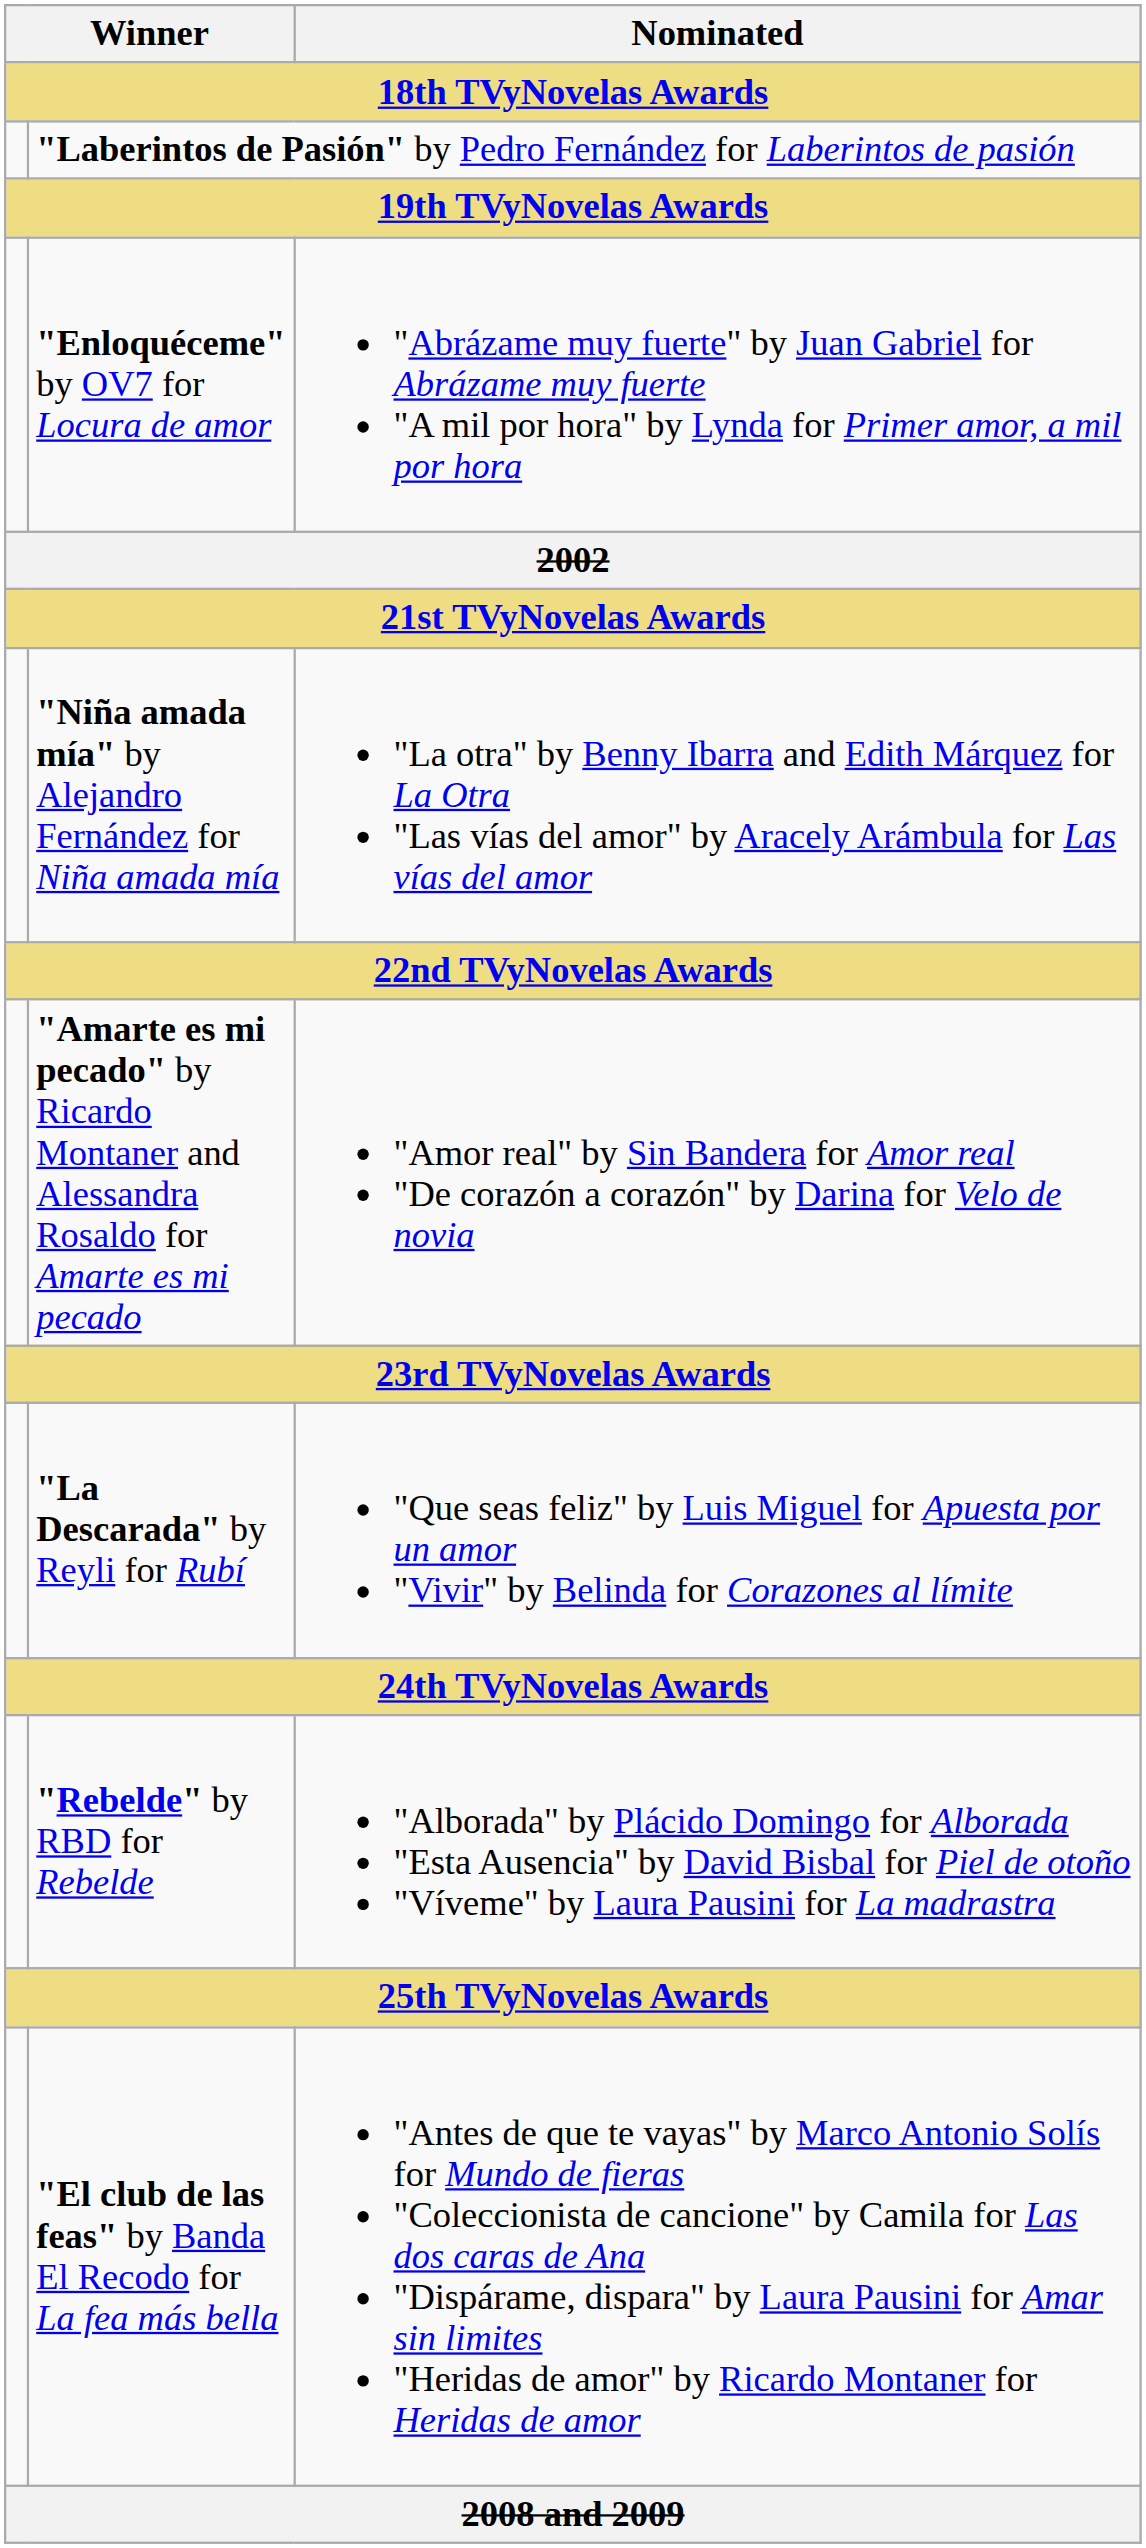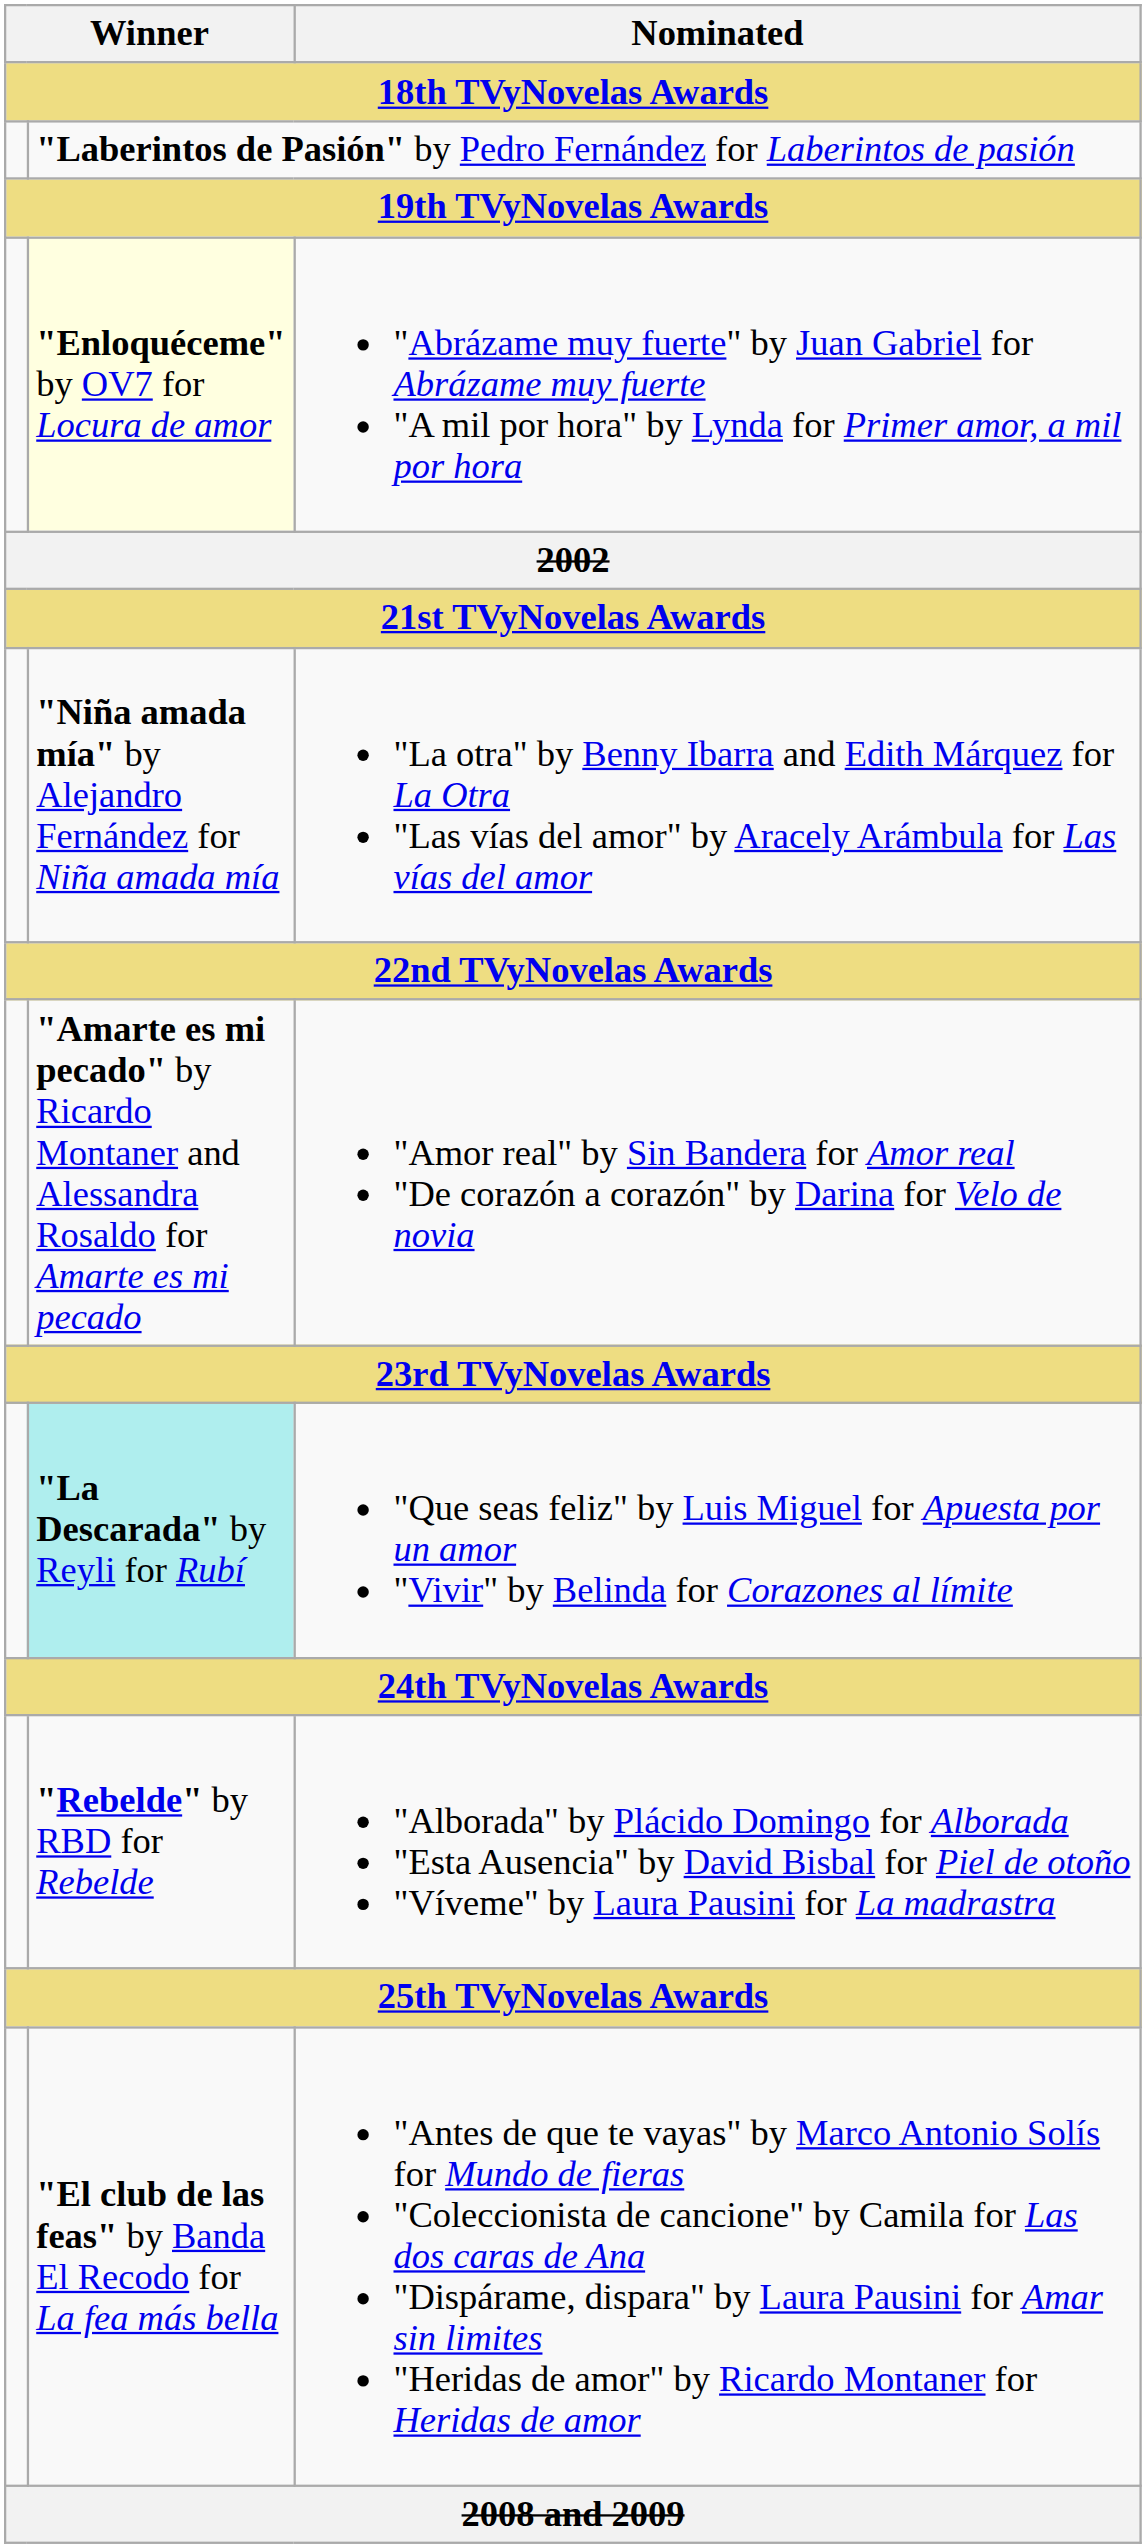(161, 383) no background -> (161, 383) lightyellow background
(151, 1529) no background -> (151, 1529) paleturquoise background
